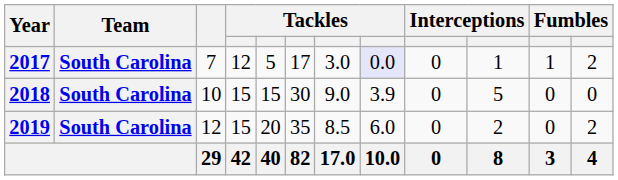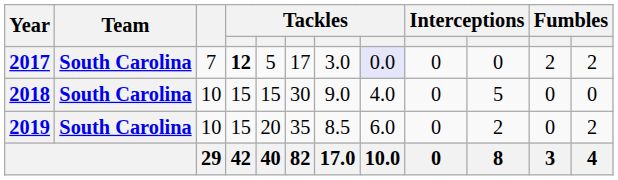(241, 62) normal -> (241, 62) bold
(498, 62) 1 -> (498, 62) 0
(550, 62) 1 -> (550, 62) 2
(382, 94) 3.9 -> (382, 94) 4.0
(211, 126) 12 -> (211, 126) 10
